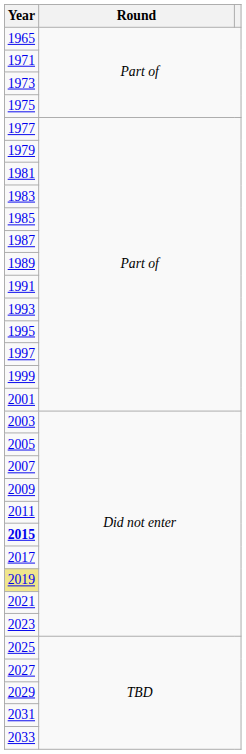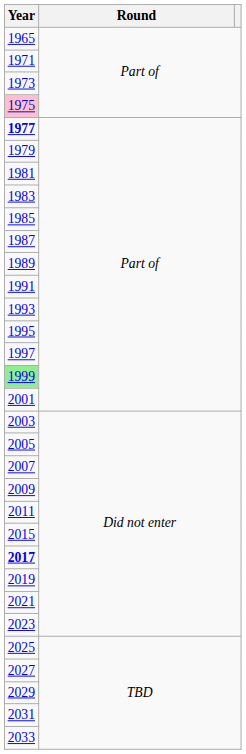(21, 106) no background -> (21, 106) pink background
(21, 128) normal -> (21, 128) bold
(21, 377) no background -> (21, 377) lightgreen background
(21, 535) bold -> (21, 535) normal
(21, 557) normal -> (21, 557) bold
(21, 580) khaki background -> (21, 580) no background
